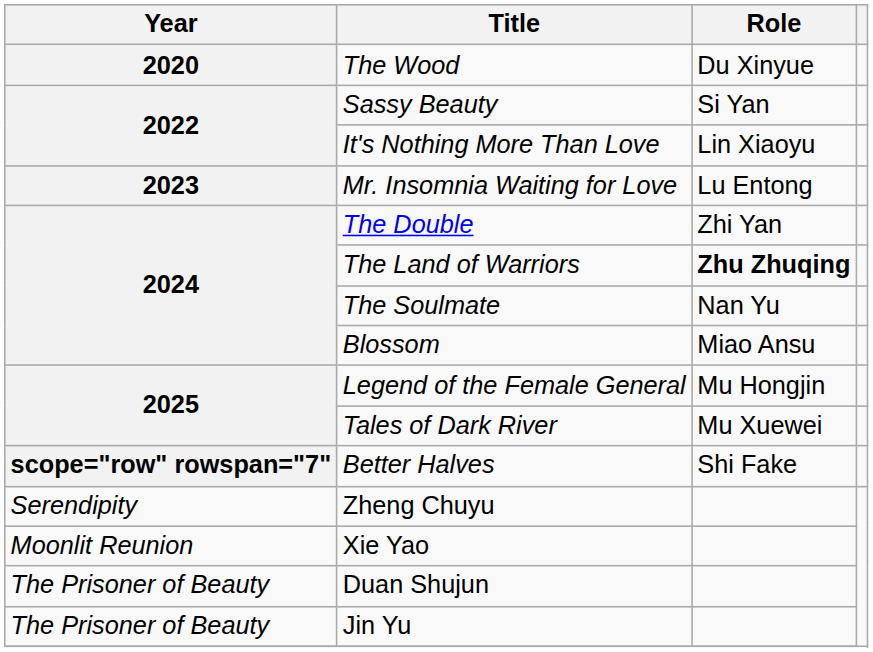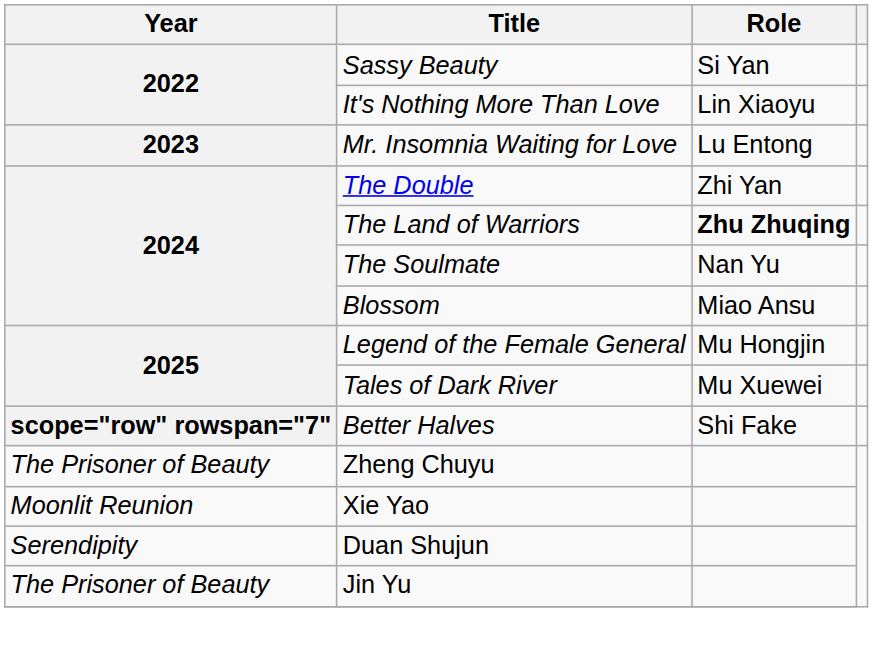- row: (401, 64)
(74, 505) Serendipity -> (140, 465) The Prisoner of Beauty
(140, 585) The Prisoner of Beauty -> (74, 545) Serendipity
